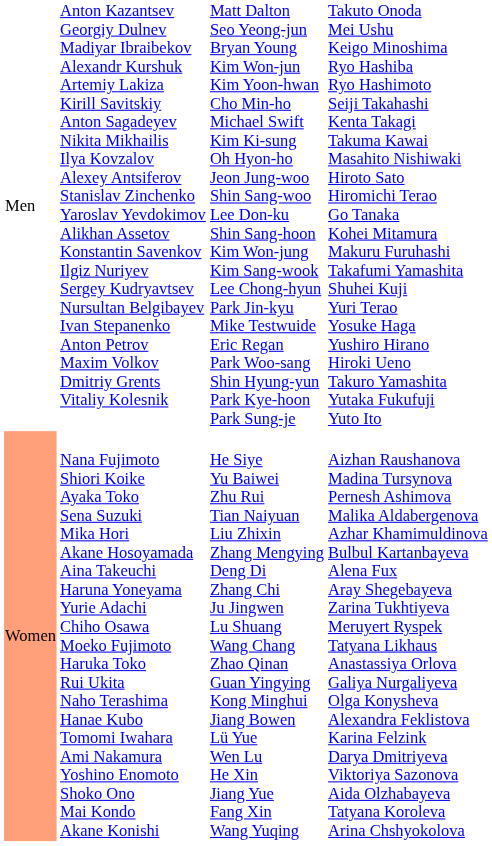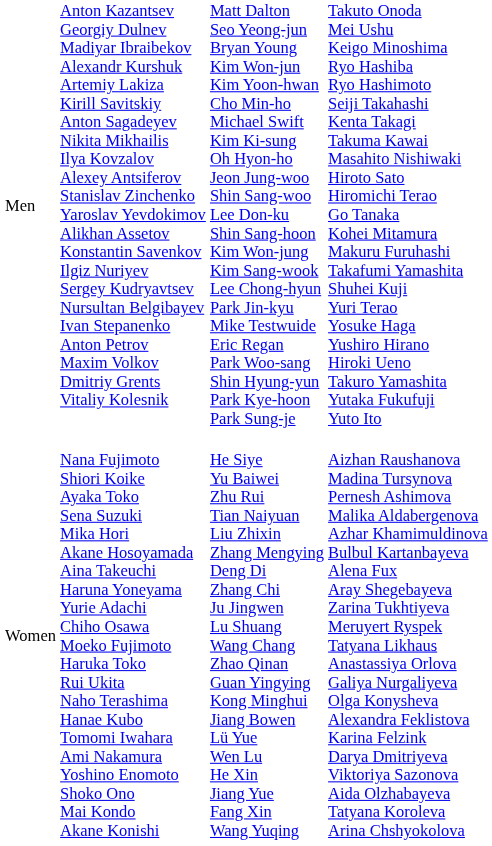(31, 636) lightsalmon background -> (31, 636) no background
